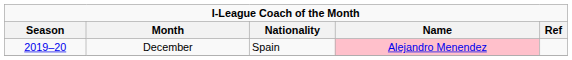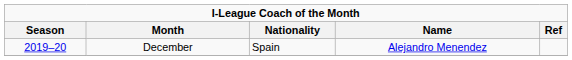(437, 47) pink background -> (437, 47) no background
